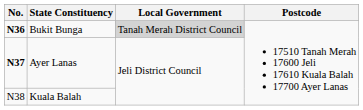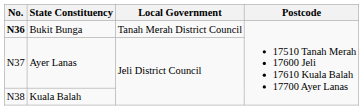(180, 29) lightgrey background -> (180, 29) no background
(16, 63) bold -> (16, 63) normal
